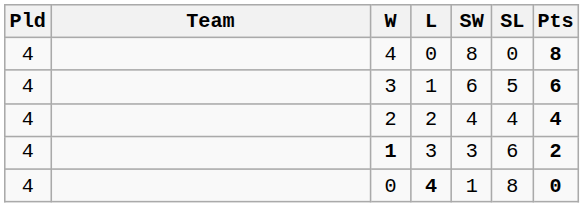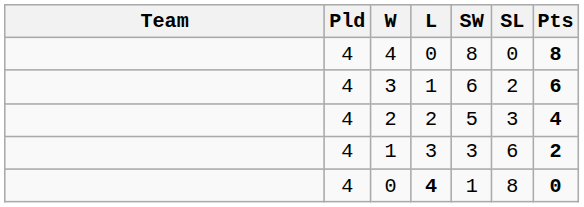columns swapped: (210, 21) <-> (28, 21)
(512, 87) 5 -> (512, 87) 2
(472, 120) 4 -> (472, 120) 5
(512, 120) 4 -> (512, 120) 3
(391, 153) bold -> (391, 153) normal
